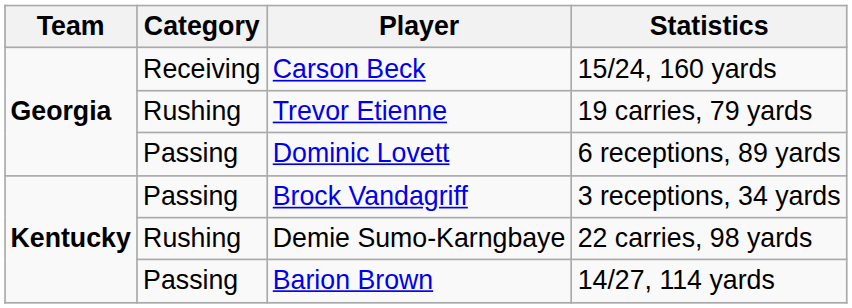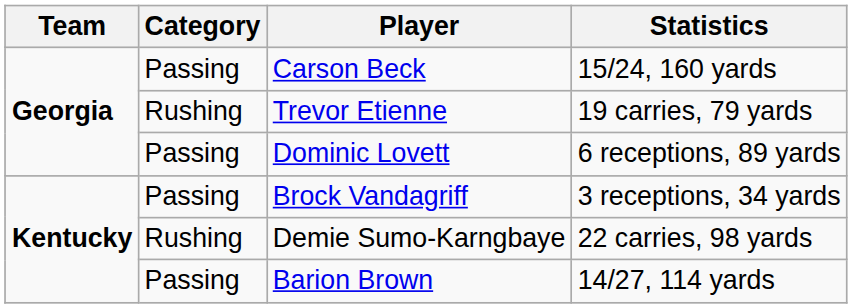(202, 68) Receiving -> (192, 68) Passing
